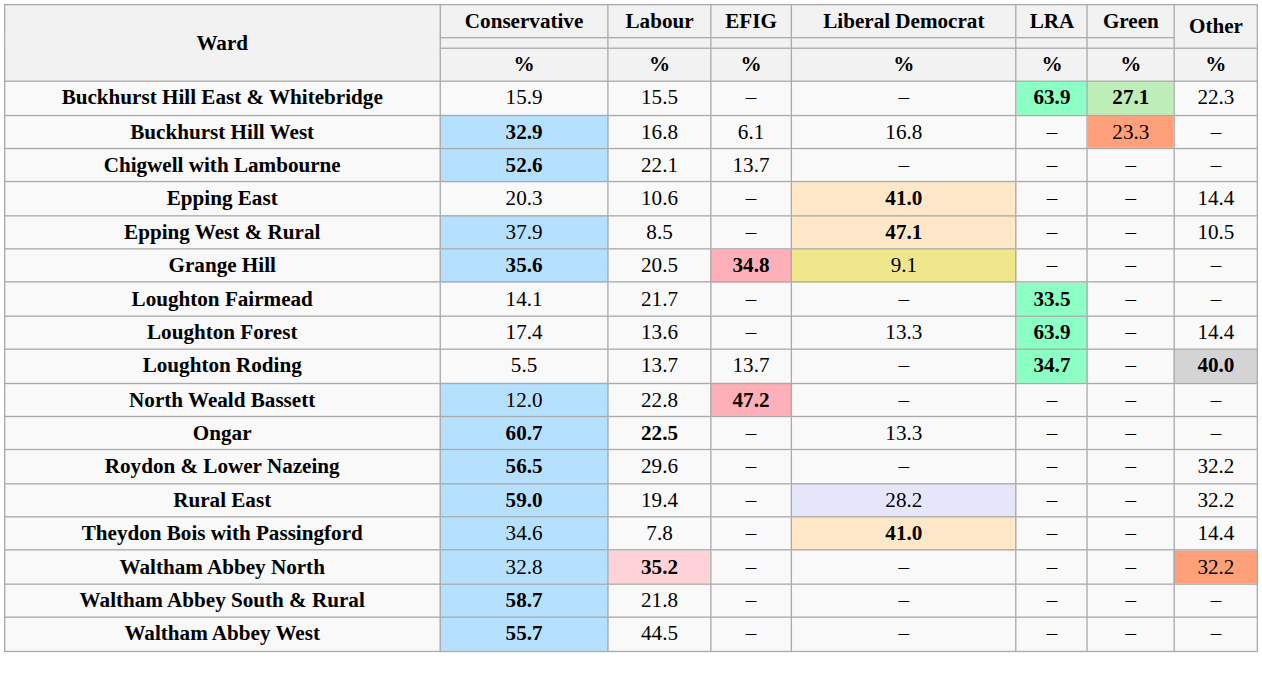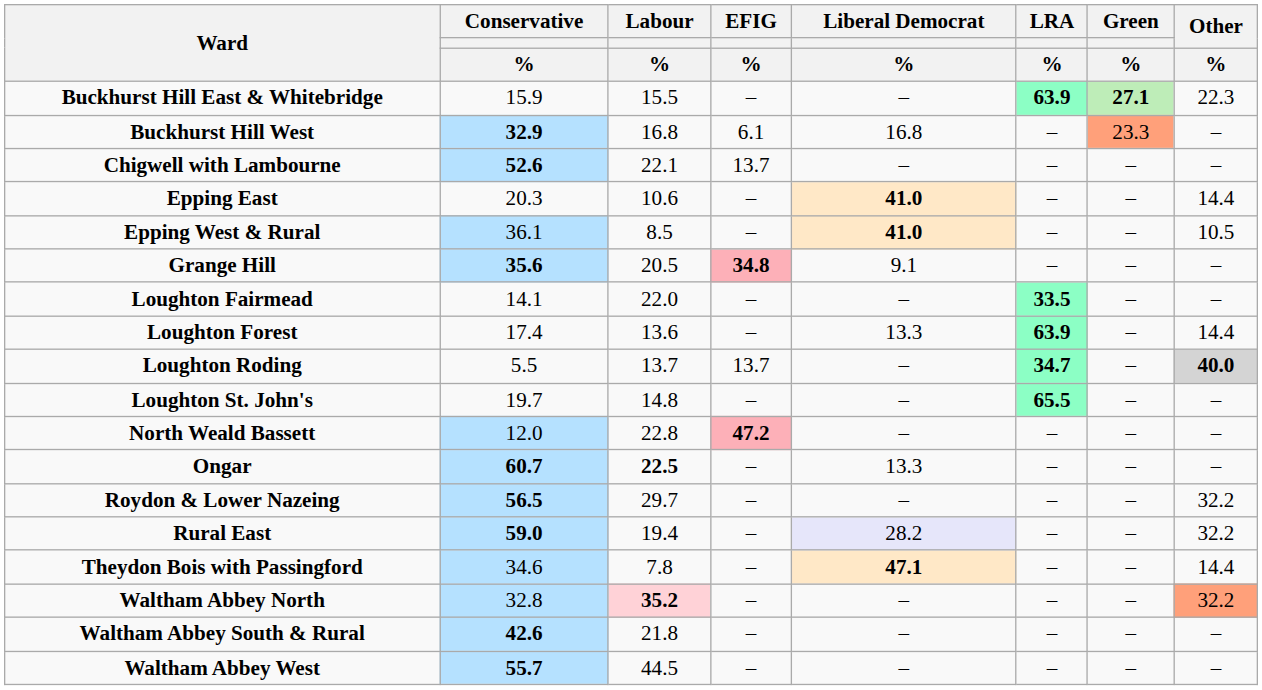(524, 231) 37.9 -> (524, 231) 36.1
(904, 231) 47.1 -> (904, 231) 41.0
(904, 265) khaki background -> (904, 265) no background
(660, 298) 21.7 -> (660, 298) 22.0
+ row: (222, 399)
(660, 466) 29.6 -> (660, 499) 29.7
(904, 533) 41.0 -> (904, 566) 47.1
(524, 600) 58.7 -> (524, 633) 42.6
